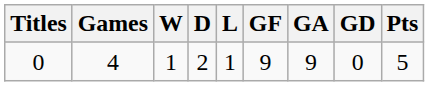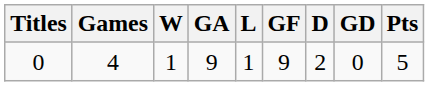columns swapped: (202, 23) <-> (311, 23)
